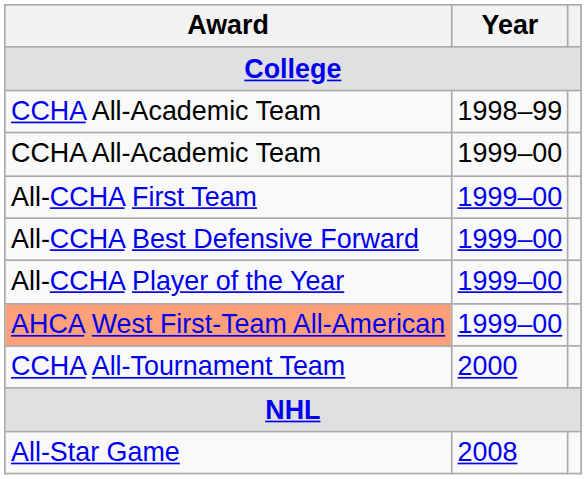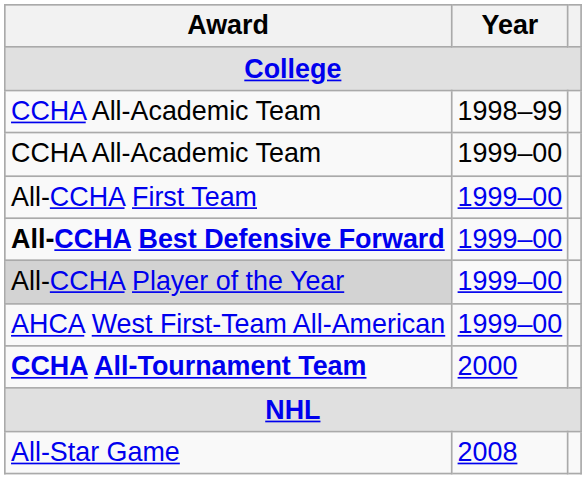(215, 238) normal -> (228, 238) bold
(178, 281) no background -> (178, 281) lightgrey background
(228, 324) lightsalmon background -> (228, 324) no background
(178, 366) normal -> (189, 366) bold
